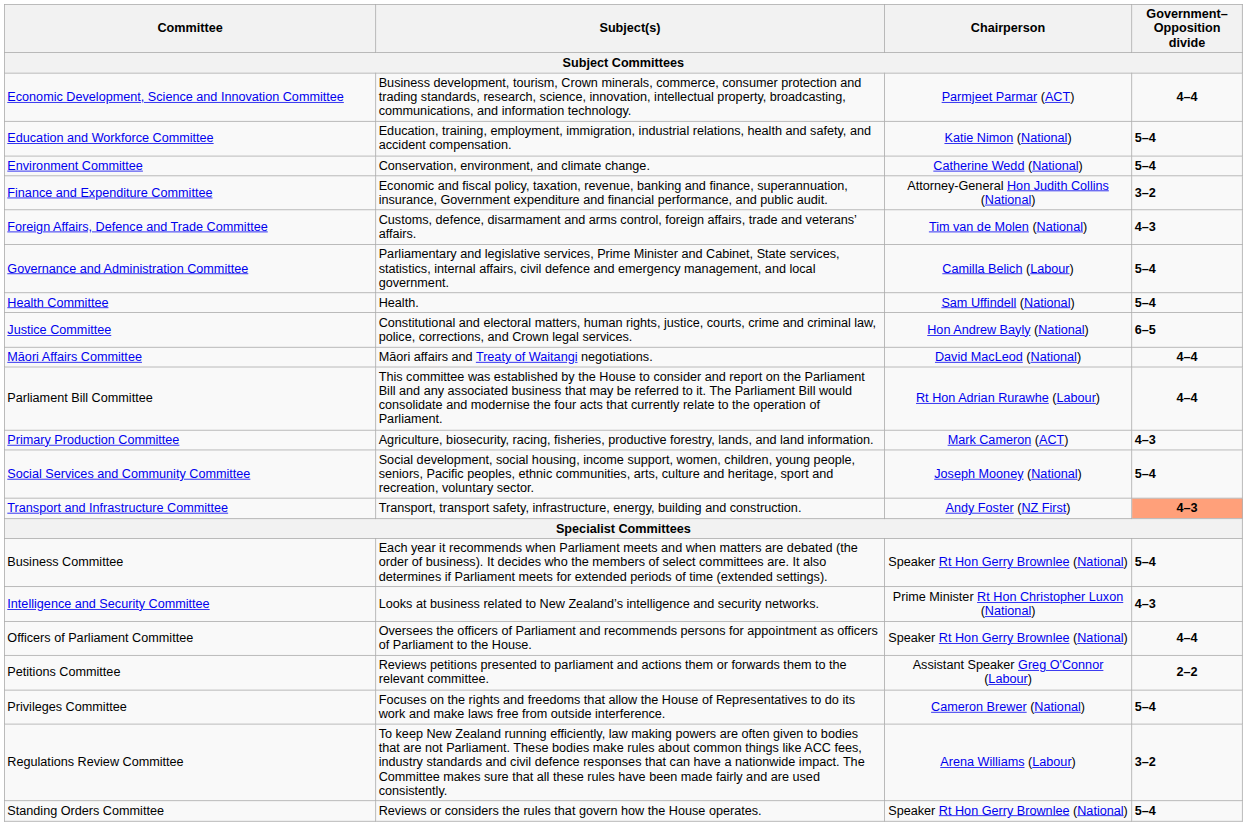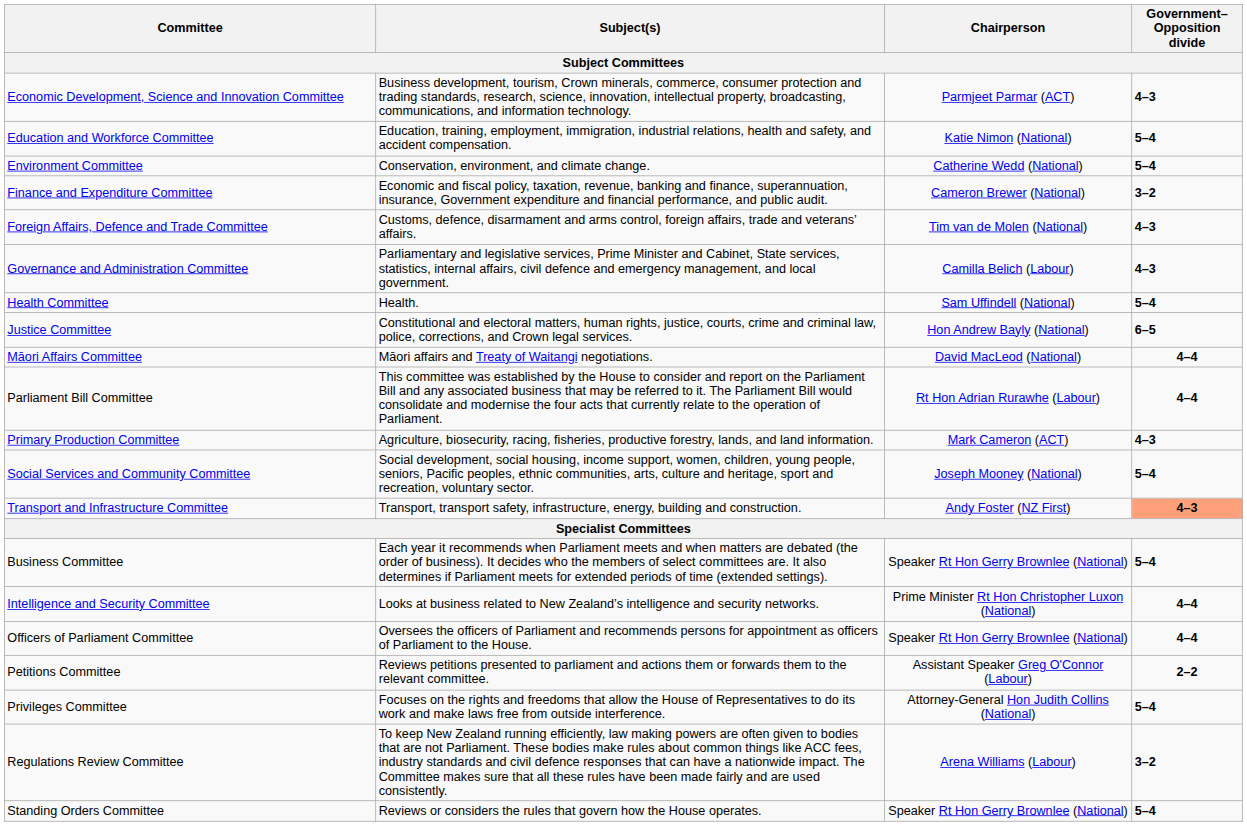(1187, 97) 4–4 -> (1145, 97) 4–3
(1008, 192) Attorney-General Hon Judith Collins (National) -> (1008, 192) Cameron Brewer (National)
(1145, 268) 5–4 -> (1145, 268) 4–3
(1145, 604) 4–3 -> (1187, 604) 4–4
(1008, 706) Cameron Brewer (National) -> (1008, 706) Attorney-General Hon Judith Collins (National)
